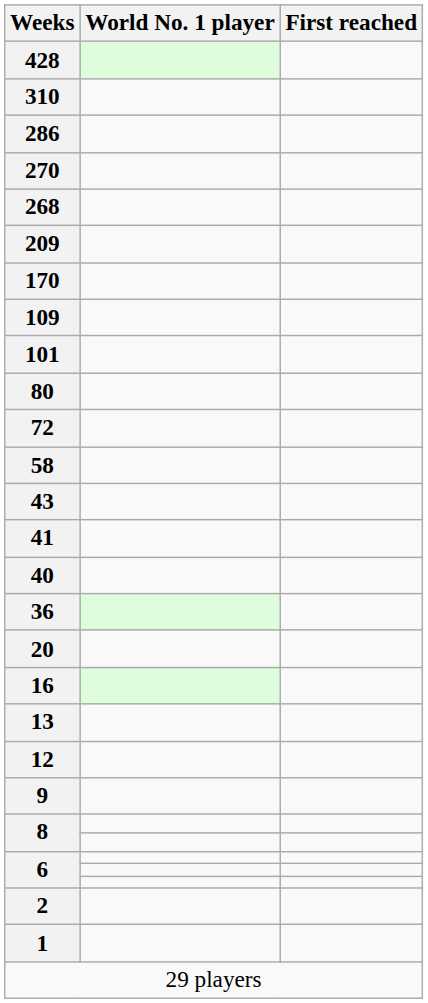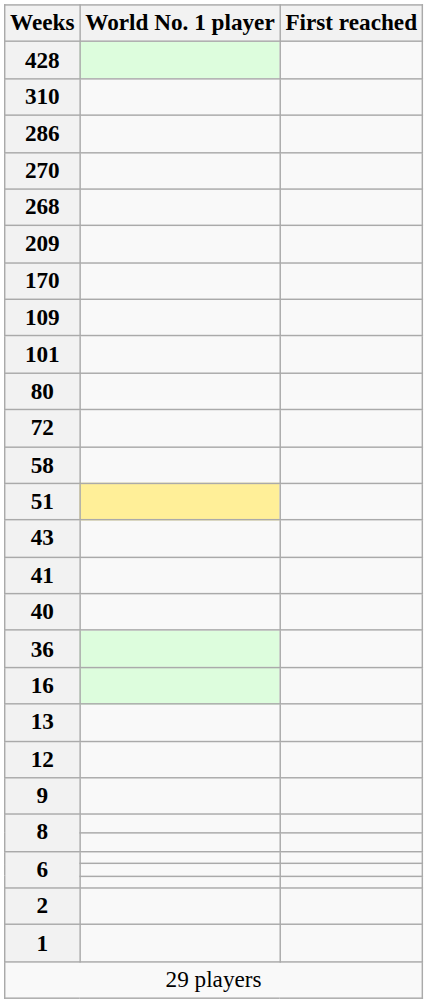+ row: (42, 501)
- row: (42, 648)
